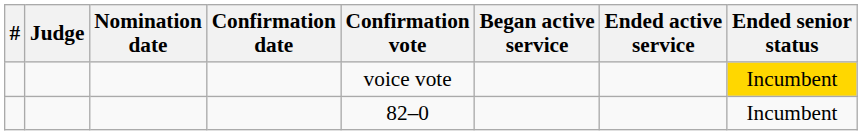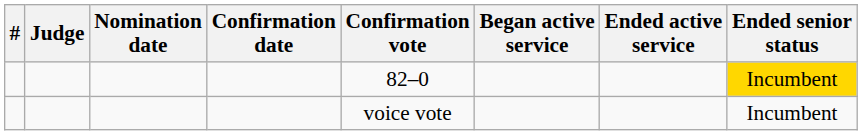(408, 79) voice vote -> (408, 79) 82–0
(408, 112) 82–0 -> (408, 112) voice vote
